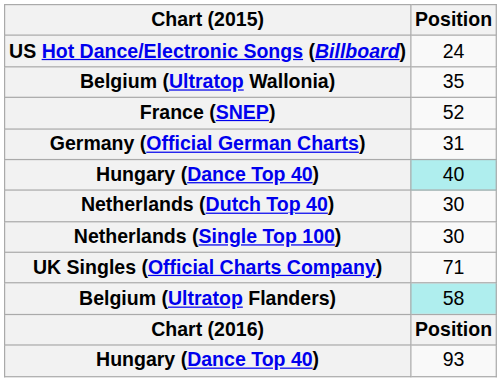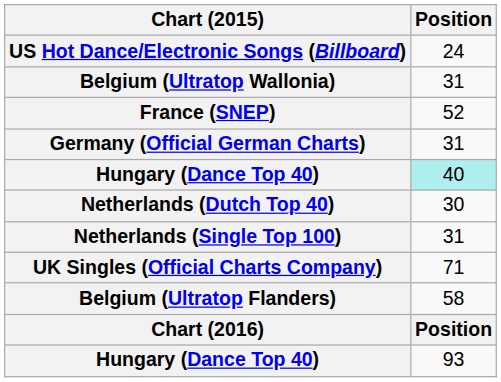(454, 81) 35 -> (454, 81) 31
(454, 236) 30 -> (454, 236) 31
(454, 298) paleturquoise background -> (454, 298) no background
